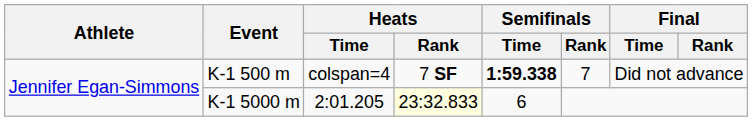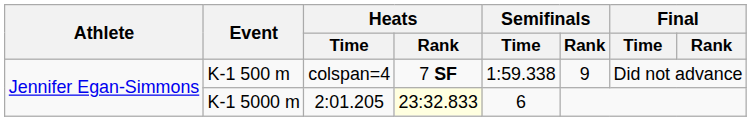(521, 74) bold -> (521, 74) normal
(586, 74) 7 -> (585, 74) 9
